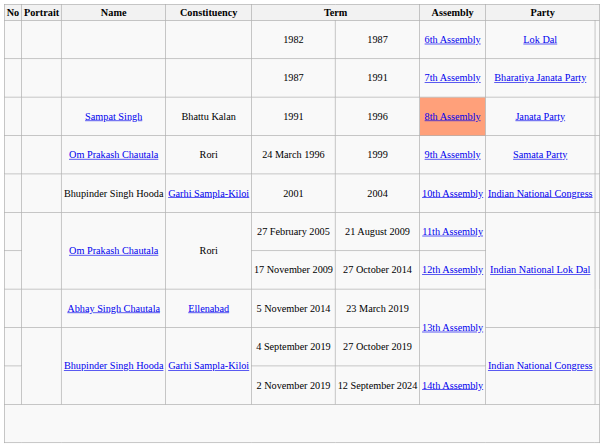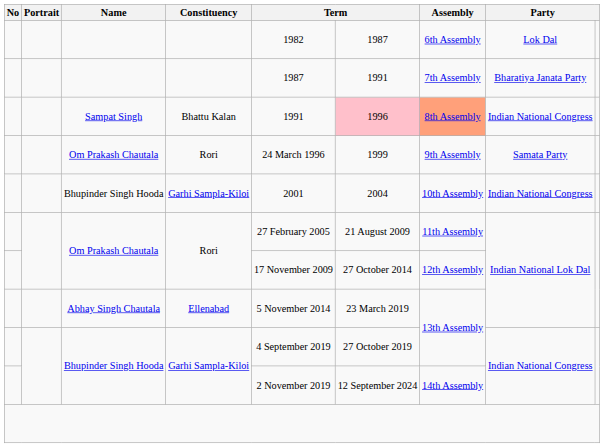(378, 116) no background -> (378, 116) pink background
(540, 116) Janata Party -> (540, 116) Indian National Congress
